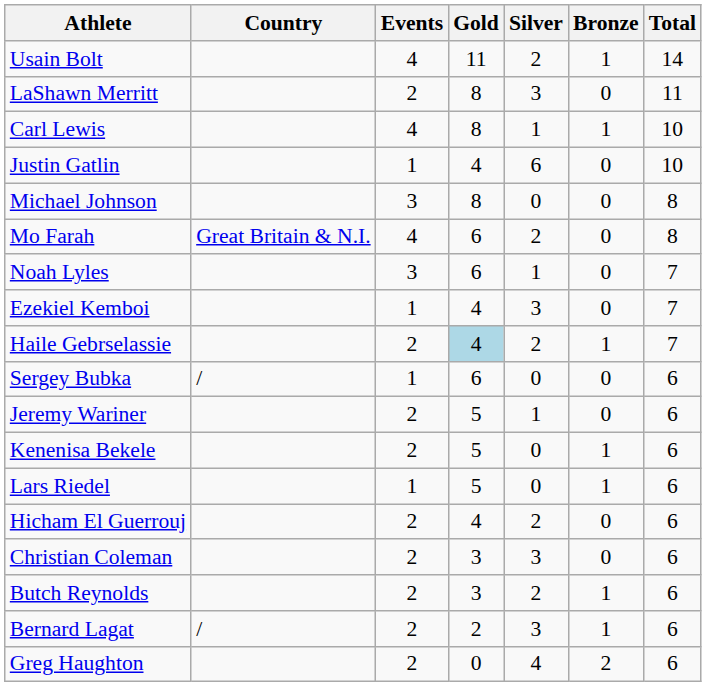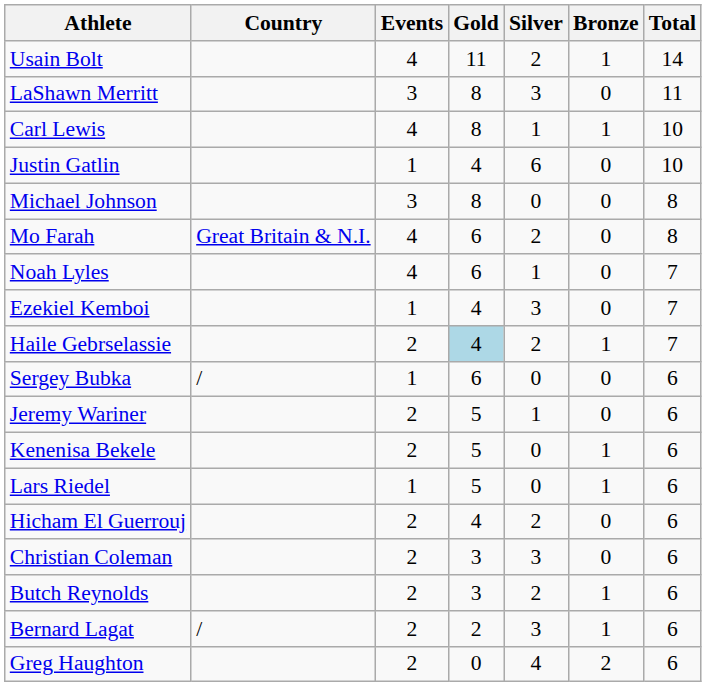(412, 93) 2 -> (412, 93) 3
(412, 272) 3 -> (412, 272) 4
